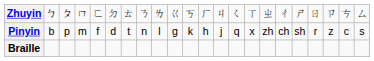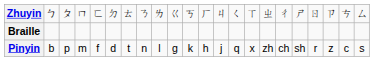rows swapped: (24, 31) <-> (24, 48)
